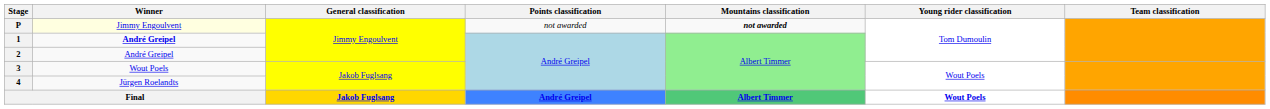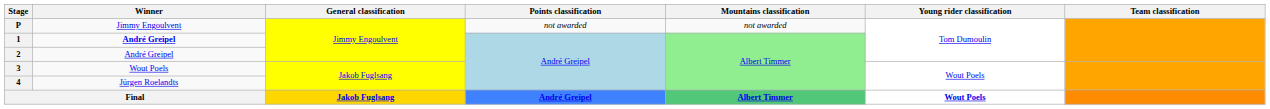(149, 26) lightyellow background -> (149, 26) no background
(765, 26) bold -> (765, 26) normal
